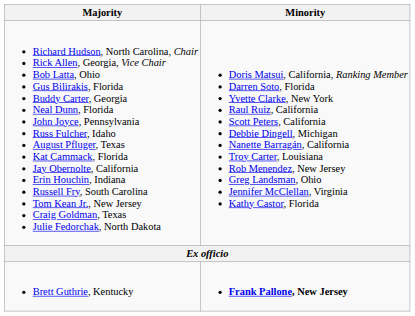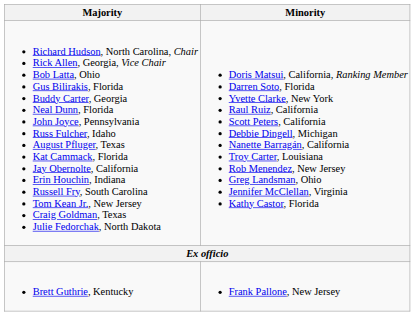(305, 292) bold -> (305, 292) normal
